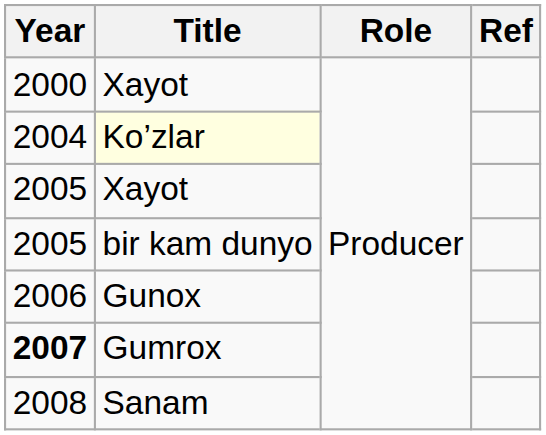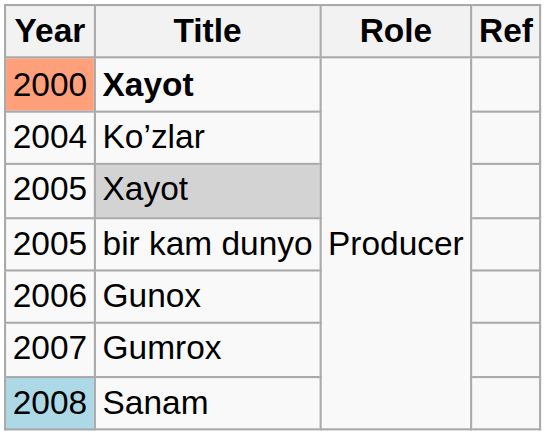(50, 84) no background -> (50, 84) lightsalmon background
(145, 84) normal -> (148, 84) bold
(154, 137) lightyellow background -> (154, 137) no background
(145, 190) no background -> (145, 190) lightgrey background
(50, 349) bold -> (50, 349) normal
(50, 402) no background -> (50, 402) lightblue background
